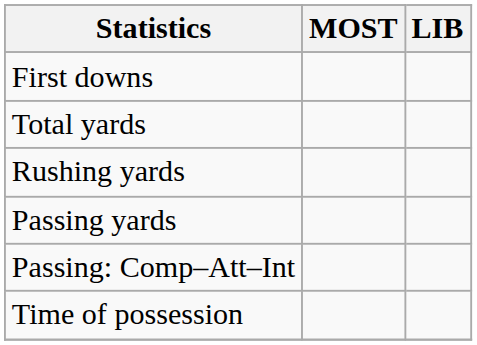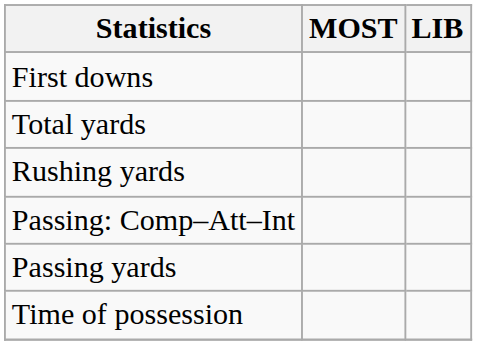rows swapped: (94, 219) <-> (154, 266)
